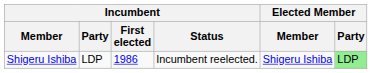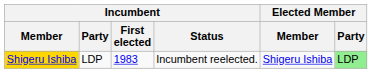(42, 59) no background -> (42, 59) gold background
(126, 59) 1986 -> (126, 59) 1983
